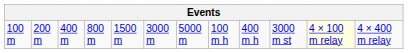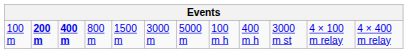(42, 34) normal -> (42, 34) bold
(69, 34) normal -> (69, 34) bold
(326, 34) lightyellow background -> (327, 34) no background
